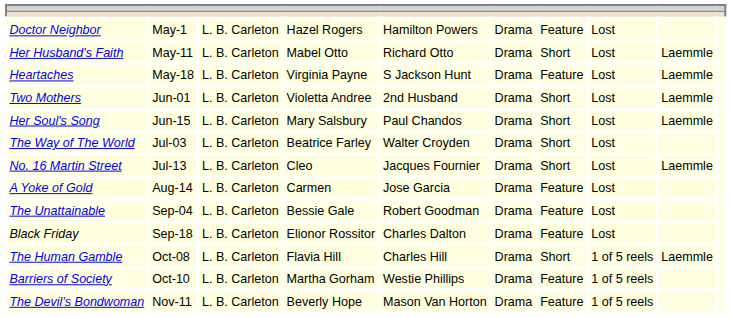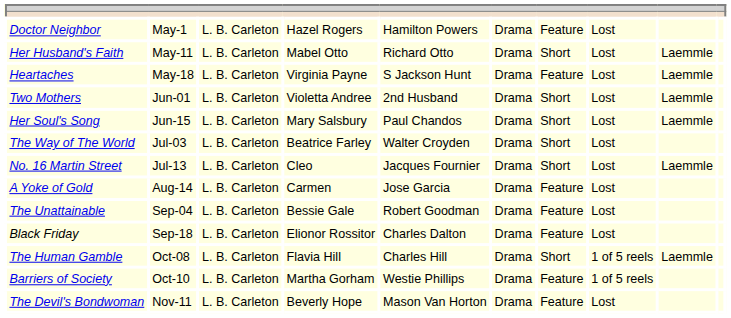(622, 301) 1 of 5 reels -> (603, 301) Lost
